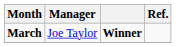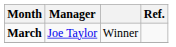(122, 33) bold -> (121, 33) normal
